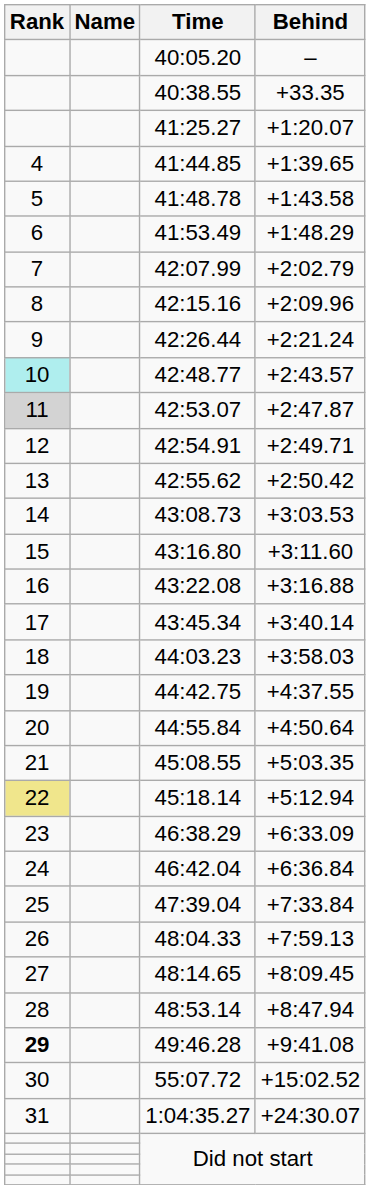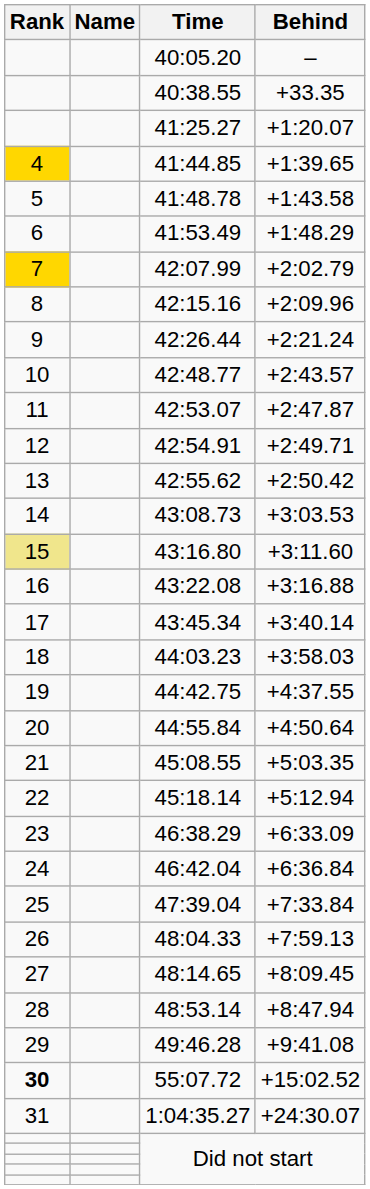(37, 163) no background -> (37, 163) gold background
(37, 269) no background -> (37, 269) gold background
(37, 374) paleturquoise background -> (37, 374) no background
(37, 410) lightgrey background -> (37, 410) no background
(37, 551) no background -> (37, 551) khaki background
(37, 798) khaki background -> (37, 798) no background
(37, 1045) bold -> (37, 1045) normal
(37, 1080) normal -> (37, 1080) bold
